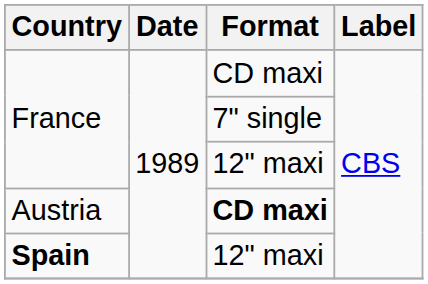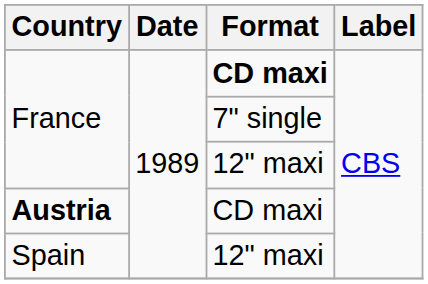(268, 73) normal -> (270, 73) bold
(56, 210) normal -> (61, 210) bold
(270, 210) bold -> (268, 210) normal
(51, 255) bold -> (48, 255) normal
